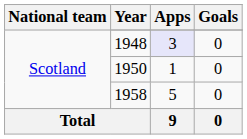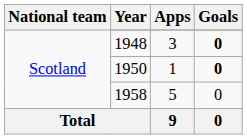(172, 43) lavender background -> (172, 43) no background
(218, 43) normal -> (218, 43) bold
(218, 69) normal -> (218, 69) bold
